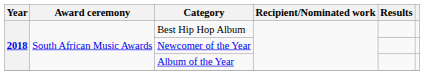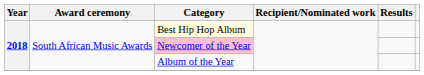(201, 29) no background -> (201, 29) lightyellow background
(204, 45) no background -> (204, 45) pink background
